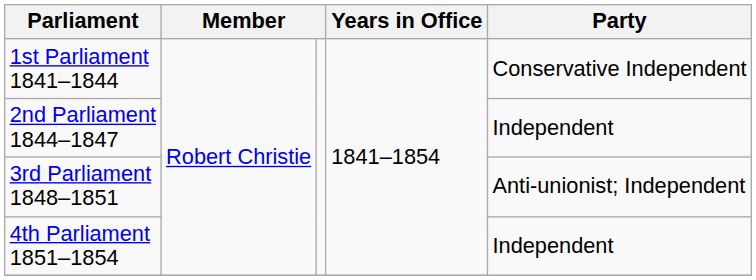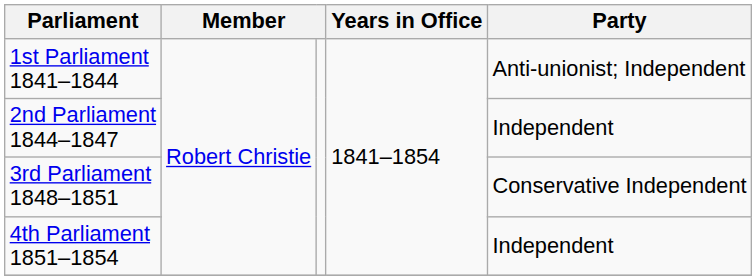(620, 68) Conservative Independent -> (619, 68) Anti-unionist; Independent
(619, 186) Anti-unionist; Independent -> (620, 186) Conservative Independent
